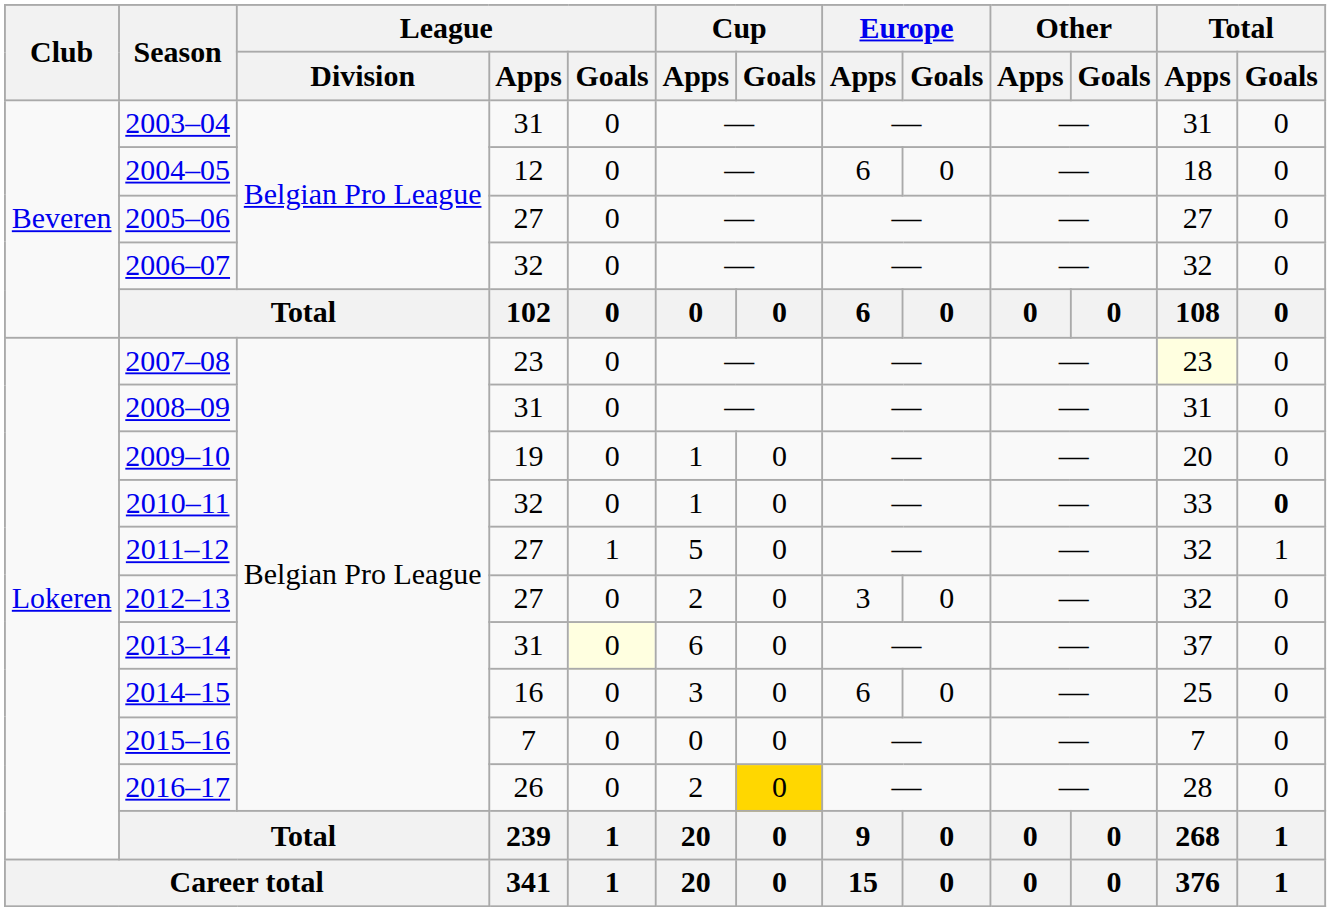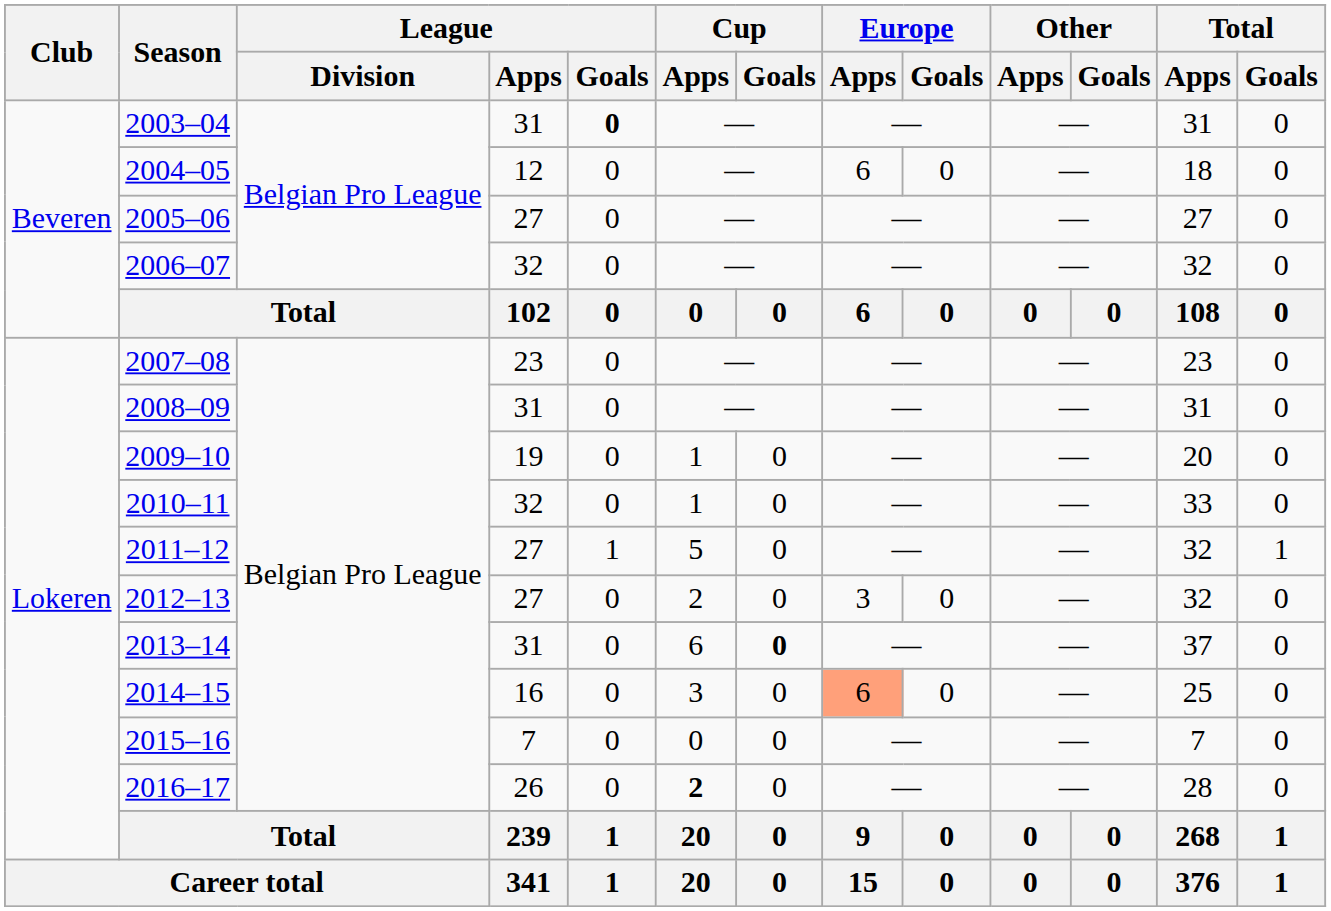(612, 123) normal -> (612, 123) bold
(1198, 360) lightyellow background -> (1198, 360) no background
(1281, 502) bold -> (1281, 502) normal
(612, 645) lightyellow background -> (612, 645) no background
(779, 645) normal -> (779, 645) bold
(863, 692) no background -> (863, 692) lightsalmon background
(696, 787) normal -> (696, 787) bold
(779, 787) gold background -> (779, 787) no background
